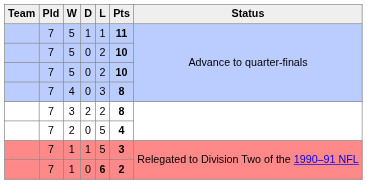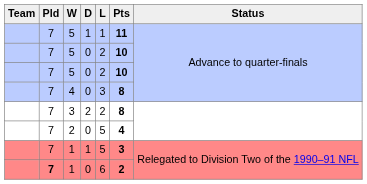(51, 169) normal -> (51, 169) bold
(103, 169) bold -> (103, 169) normal
